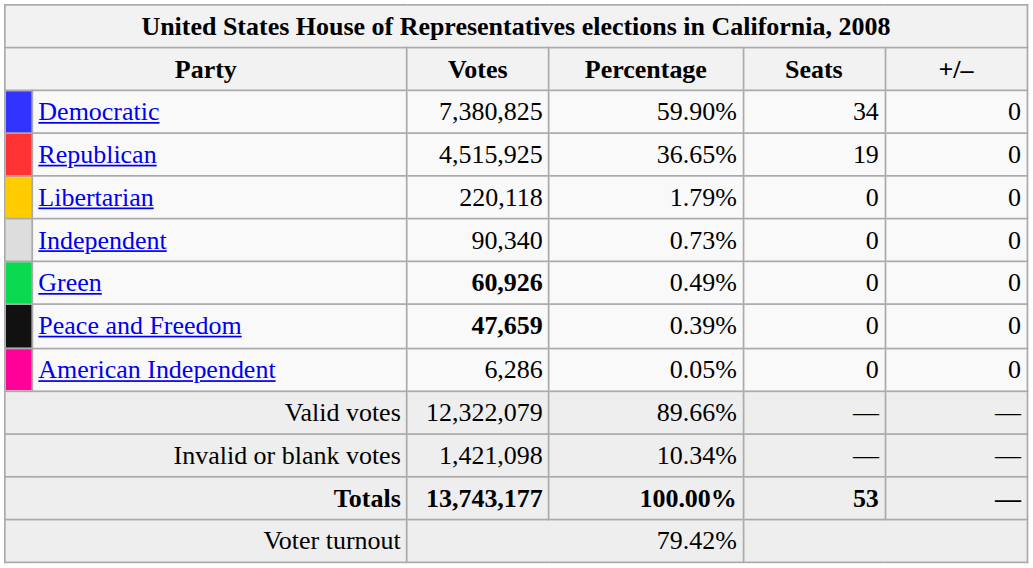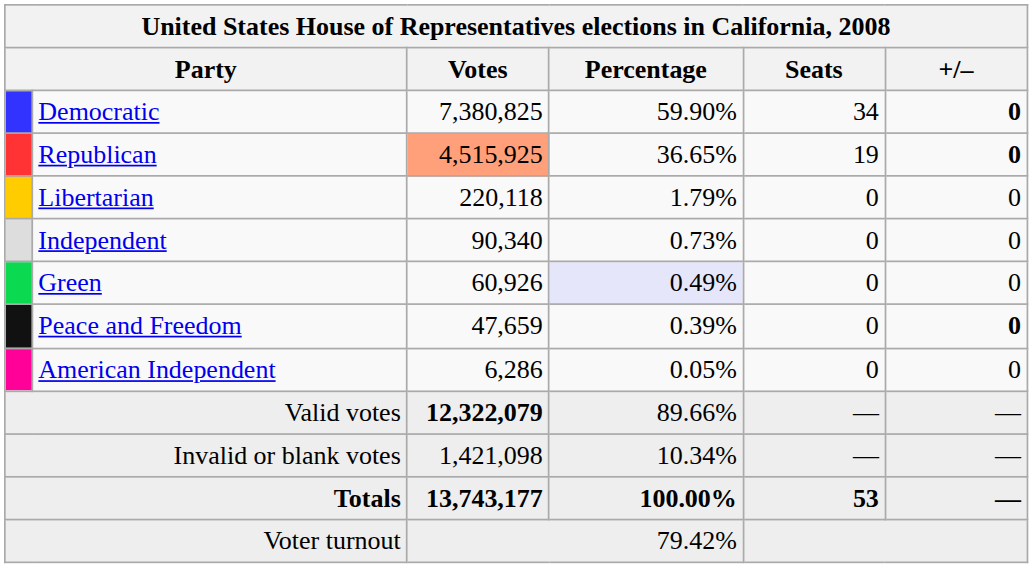(1014, 111) normal -> (1014, 111) bold
(491, 154) no background -> (491, 154) lightsalmon background
(1014, 154) normal -> (1014, 154) bold
(507, 283) bold -> (507, 283) normal
(703, 283) no background -> (703, 283) lavender background
(507, 326) bold -> (507, 326) normal
(1014, 326) normal -> (1014, 326) bold
(484, 411) normal -> (484, 411) bold
